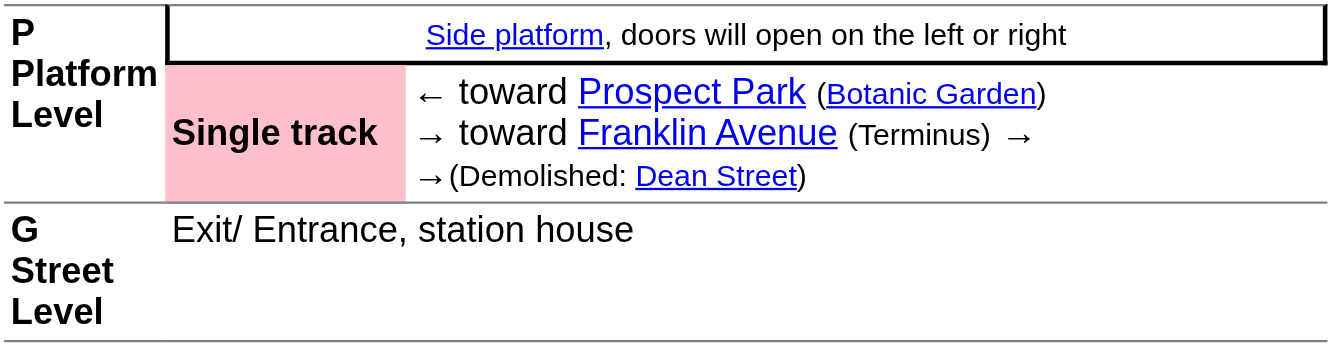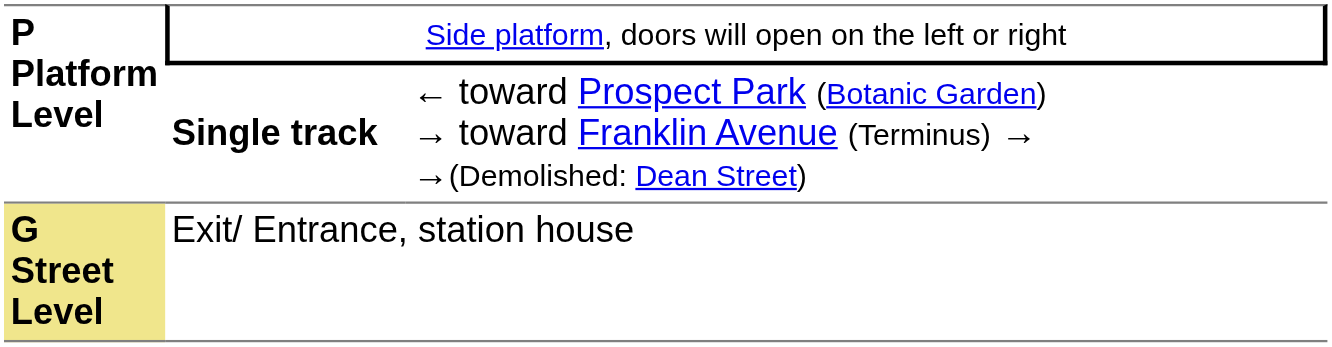(275, 132) pink background -> (275, 132) no background
(62, 271) no background -> (62, 271) khaki background
